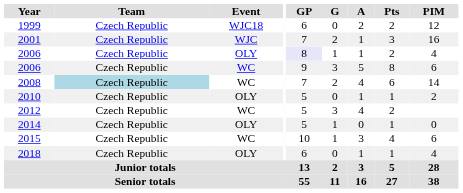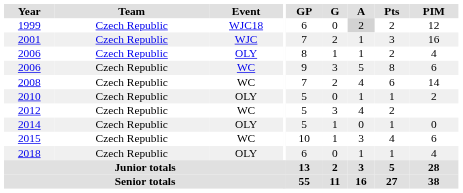(361, 25) no background -> (361, 25) lightgrey background
(304, 53) lavender background -> (304, 53) no background
(132, 82) lightblue background -> (132, 82) no background
